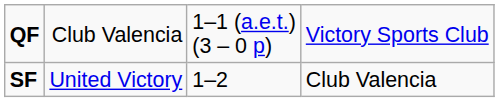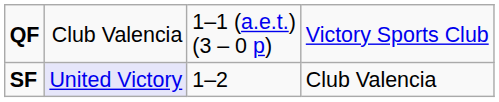(116, 80) no background -> (116, 80) lavender background
